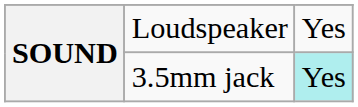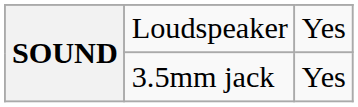(324, 76) paleturquoise background -> (324, 76) no background
